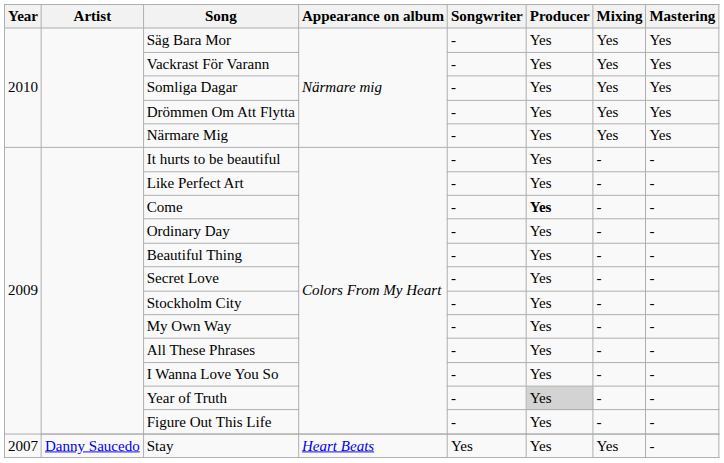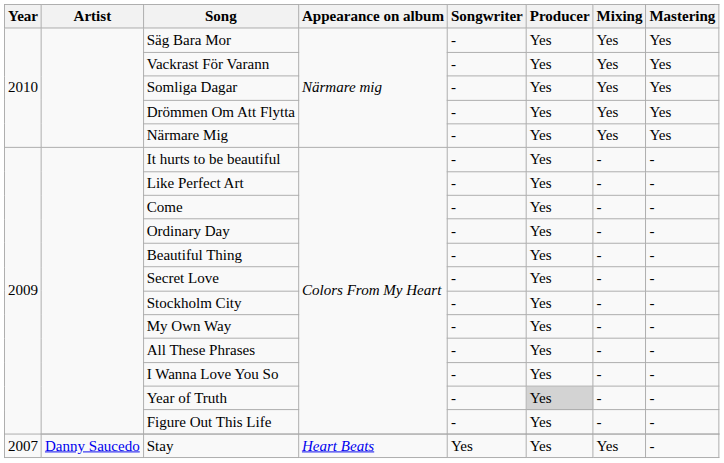(541, 207) bold -> (541, 207) normal
